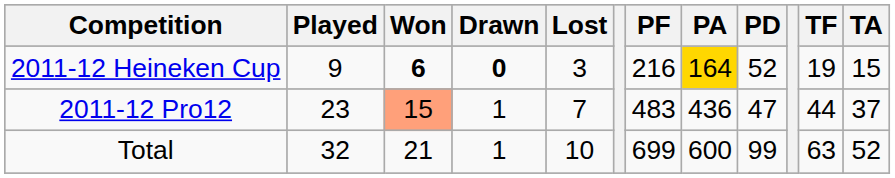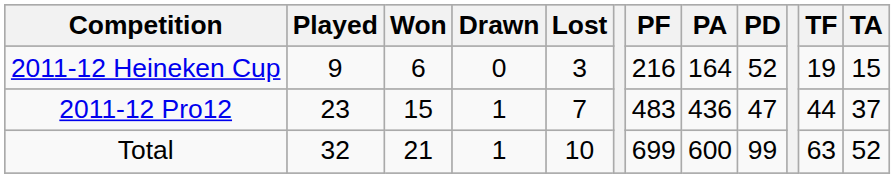(418, 67) bold -> (418, 67) normal
(499, 67) bold -> (499, 67) normal
(710, 67) gold background -> (710, 67) no background
(418, 109) lightsalmon background -> (418, 109) no background
